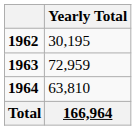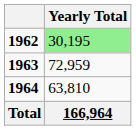(69, 40) no background -> (69, 40) lightgreen background
